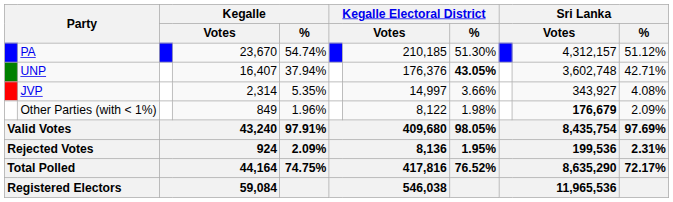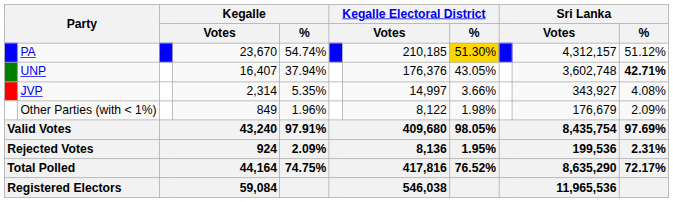(475, 52) no background -> (475, 52) gold background
(475, 71) bold -> (475, 71) normal
(645, 71) normal -> (645, 71) bold
(595, 110) bold -> (595, 110) normal
